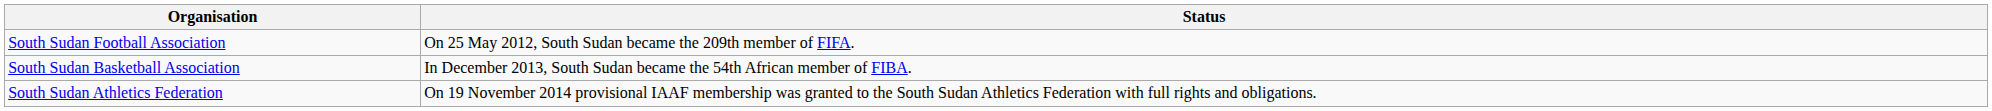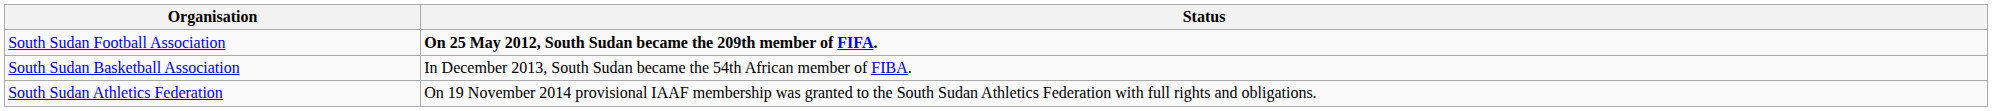(639, 42) normal -> (651, 42) bold
